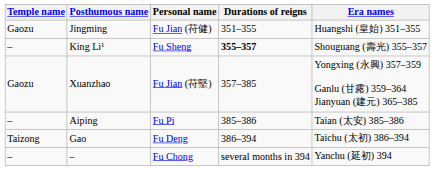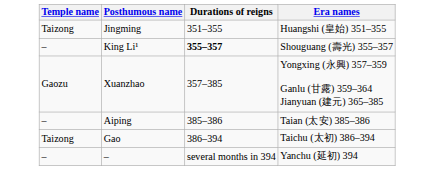- column: (185, 12)
(20, 29) Gaozu -> (58, 29) Taizong
